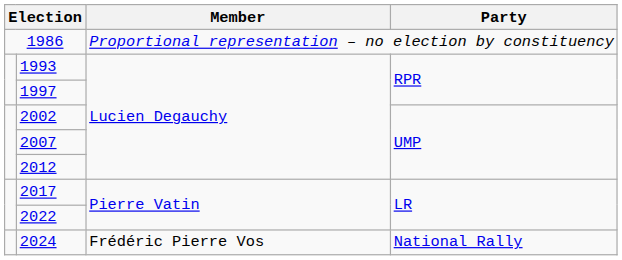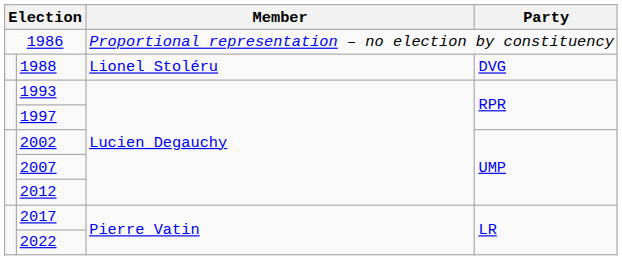+ row: (38, 67)
- row: (38, 242)
